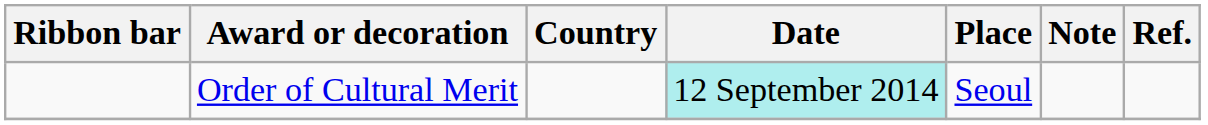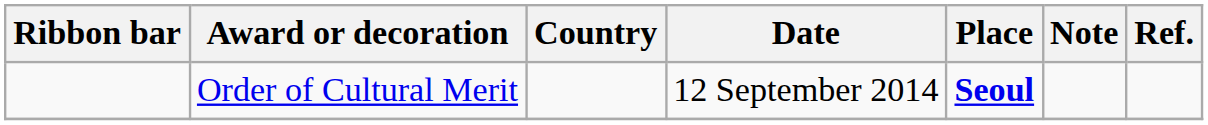(806, 89) paleturquoise background -> (806, 89) no background
(993, 89) normal -> (994, 89) bold
